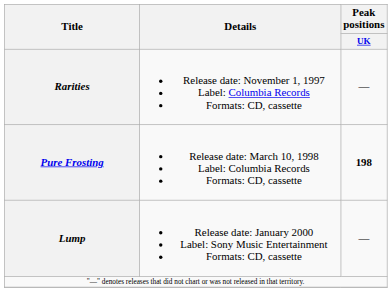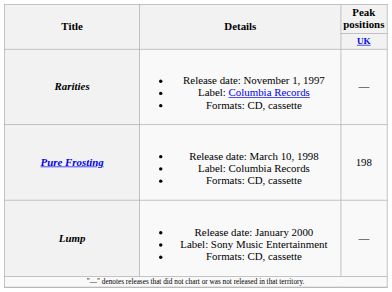(364, 162) bold -> (364, 162) normal
